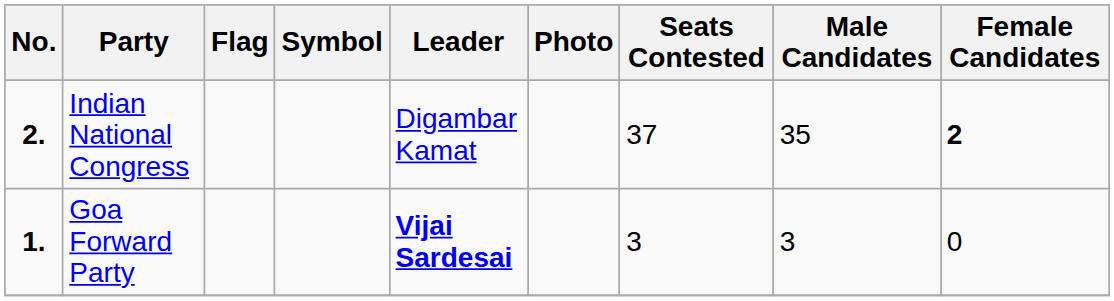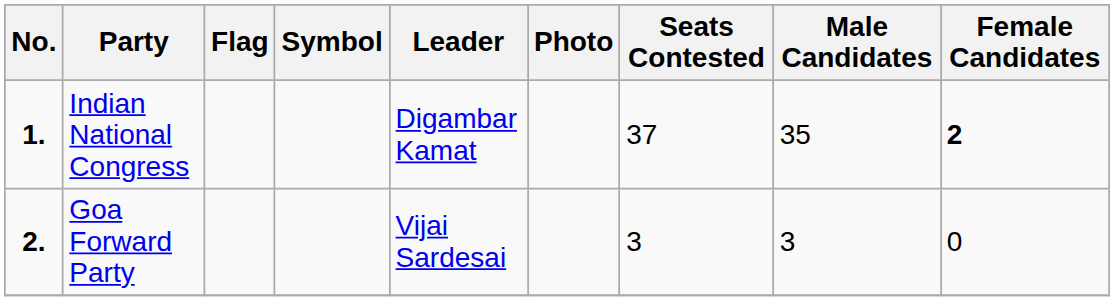(34, 134) 2. -> (34, 134) 1.
(34, 241) 1. -> (34, 241) 2.
(454, 241) bold -> (451, 241) normal
